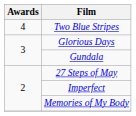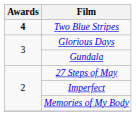(23, 27) normal -> (23, 27) bold
